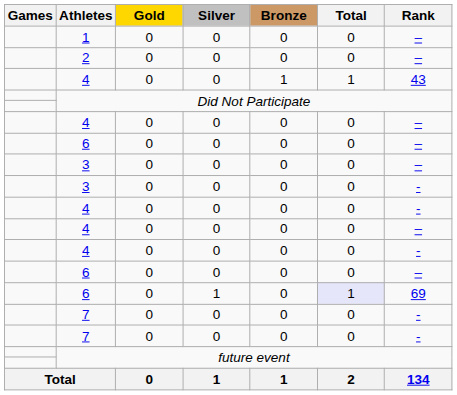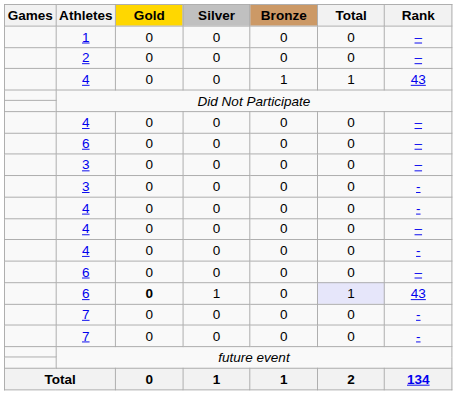(149, 294) normal -> (149, 294) bold
(418, 294) 69 -> (418, 294) 43
